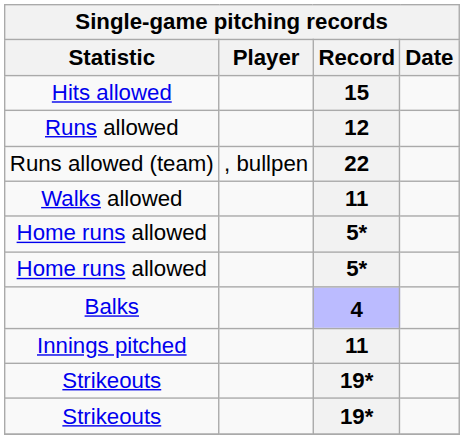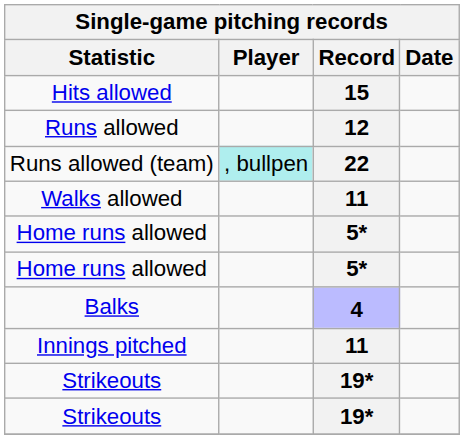(266, 163) no background -> (266, 163) paleturquoise background
